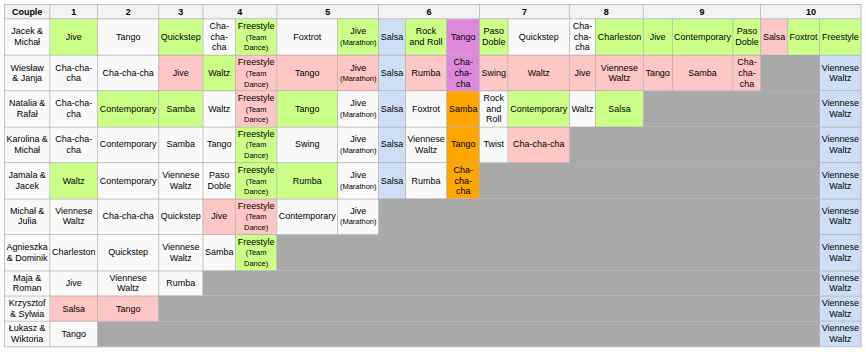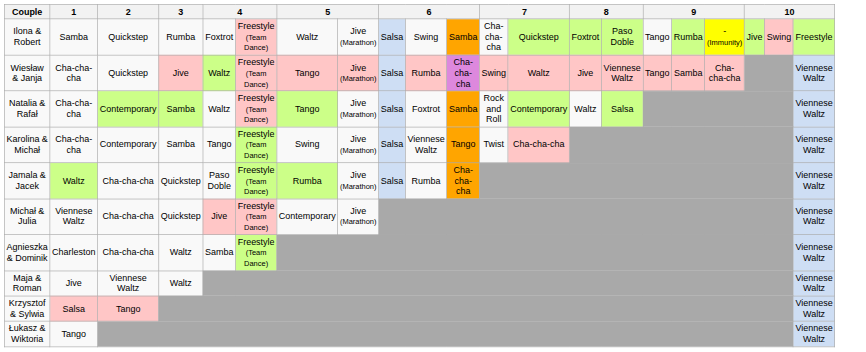+ row: (27, 36)
- row: (27, 36)
(128, 72) Cha-cha-cha -> (128, 72) Quickstep
(128, 180) Contemporary -> (128, 180) Cha-cha-cha
(181, 180) Viennese Waltz -> (181, 180) Quickstep
(128, 252) Quickstep -> (128, 252) Cha-cha-cha
(181, 252) Viennese Waltz -> (181, 252) Waltz
(181, 283) Rumba -> (181, 283) Waltz
